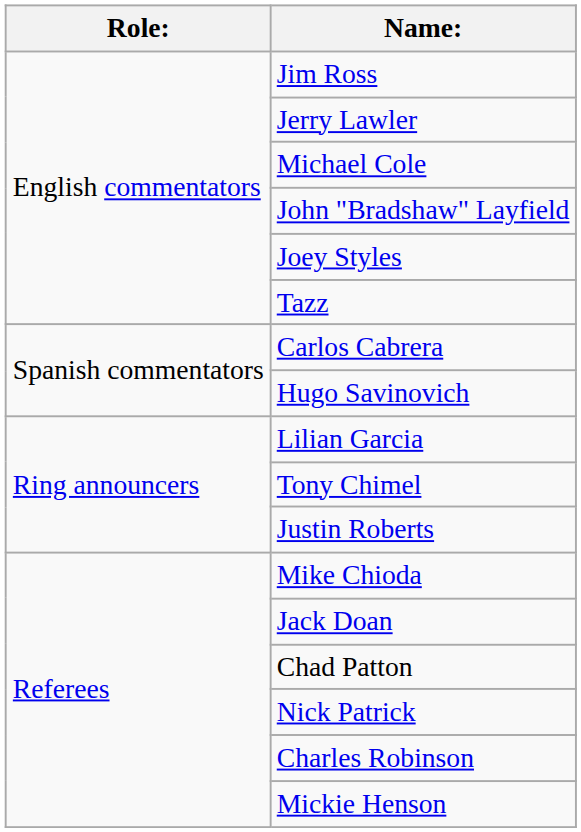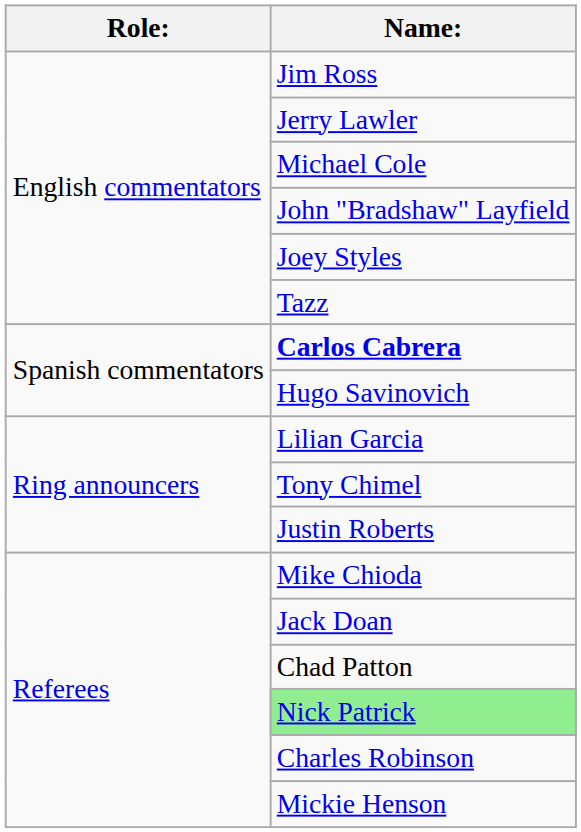(360, 347) normal -> (369, 347) bold
(346, 712) no background -> (346, 712) lightgreen background
